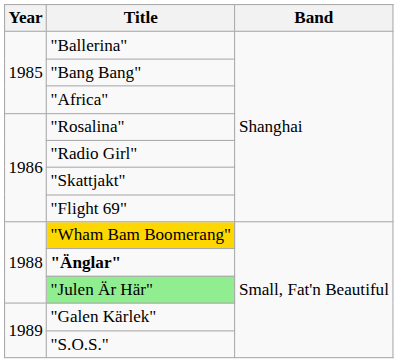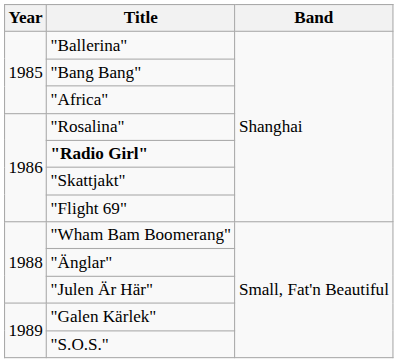(94, 153) normal -> (99, 153) bold
(141, 235) gold background -> (141, 235) no background
(86, 262) bold -> (81, 262) normal
(102, 289) lightgreen background -> (102, 289) no background
